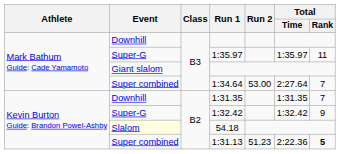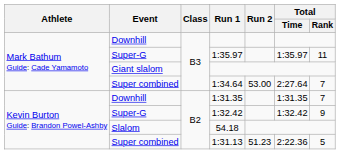(126, 128) lightyellow background -> (126, 128) no background
(322, 142) bold -> (322, 142) normal
